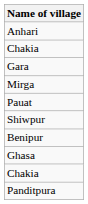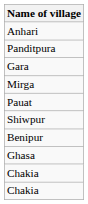(23, 48) Chakia -> (31, 48) Panditpura
(31, 191) Panditpura -> (23, 191) Chakia
